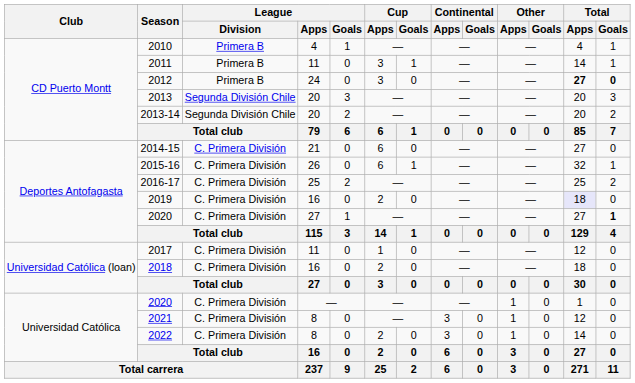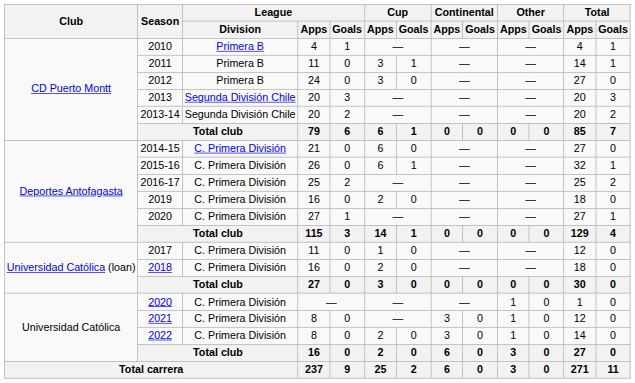(580, 81) bold -> (580, 81) normal
(613, 81) bold -> (613, 81) normal
(580, 200) lavender background -> (580, 200) no background
(613, 217) bold -> (613, 217) normal
